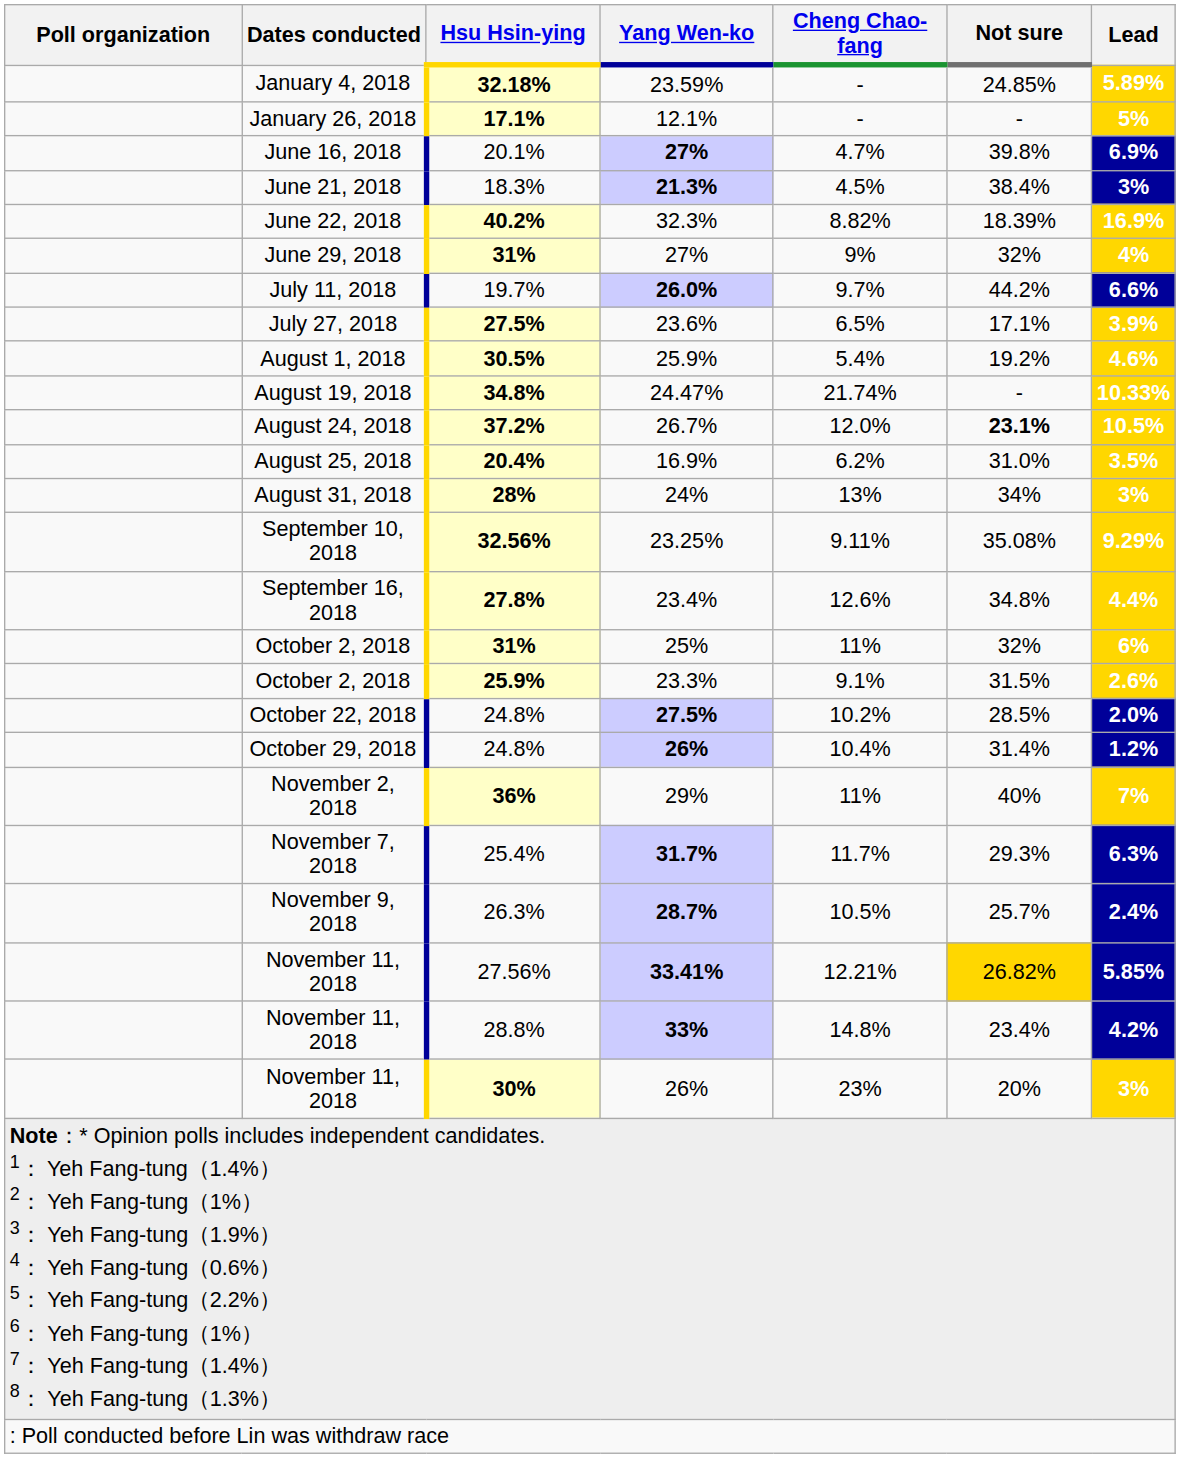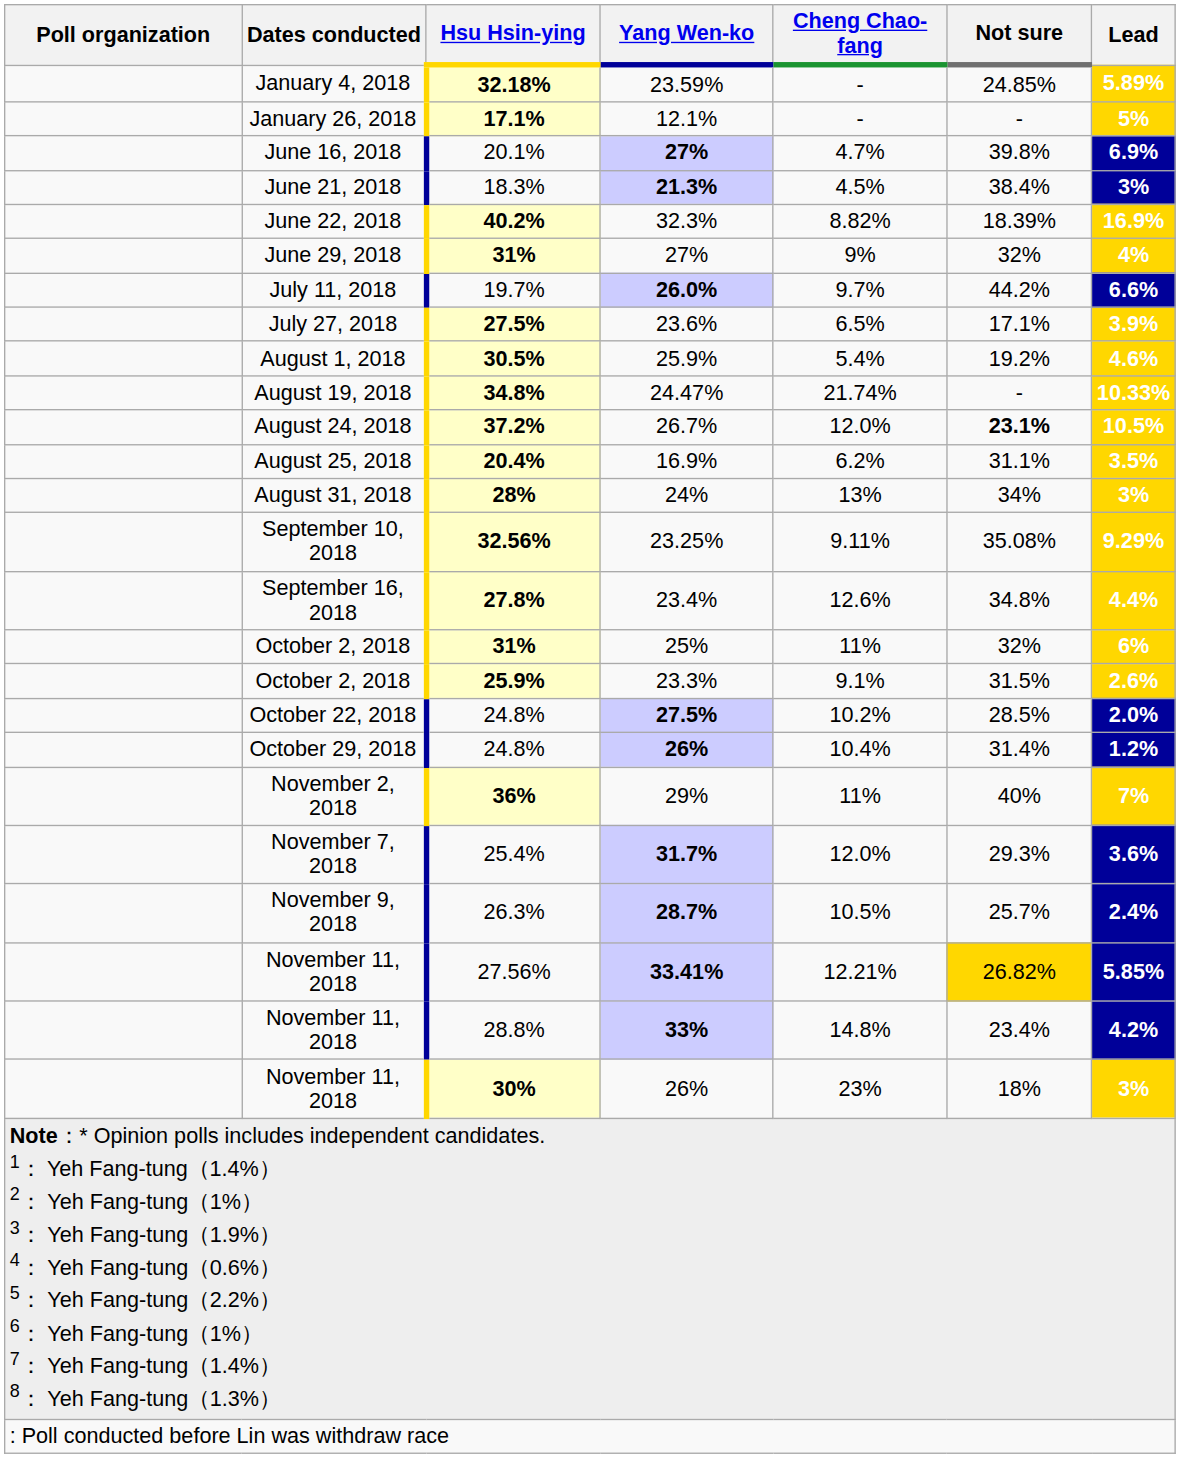(1019, 461) 31.0% -> (1019, 461) 31.1%
(860, 854) 11.7% -> (860, 854) 12.0%
(1133, 854) 6.3% -> (1133, 854) 3.6%
(1019, 1088) 20% -> (1019, 1088) 18%
